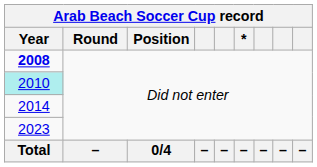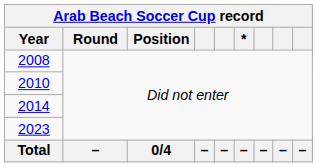(34, 61) bold -> (34, 61) normal
(34, 84) paleturquoise background -> (34, 84) no background
